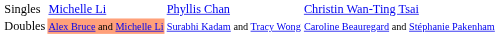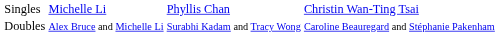(106, 27) lightsalmon background -> (106, 27) no background
